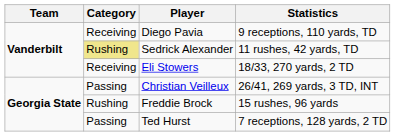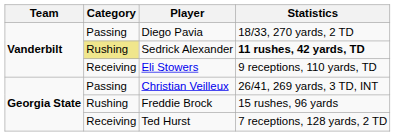(111, 31) Receiving -> (107, 31) Passing
(308, 31) 9 receptions, 110 yards, TD -> (296, 31) 18/33, 270 yards, 2 TD
(298, 49) normal -> (301, 49) bold
(296, 67) 18/33, 270 yards, 2 TD -> (308, 67) 9 receptions, 110 yards, TD
(107, 121) Passing -> (111, 121) Receiving
